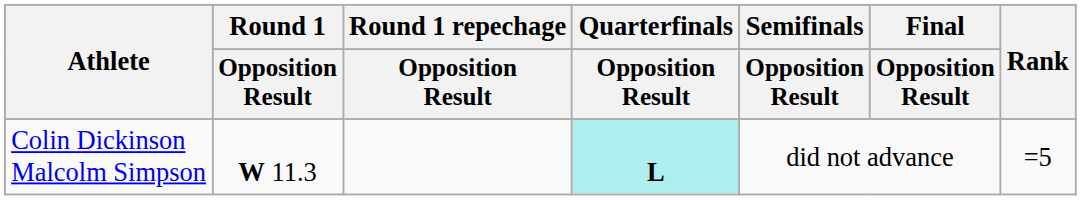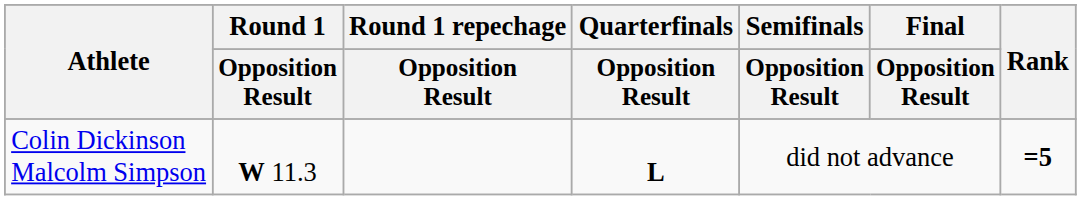(656, 172) paleturquoise background -> (656, 172) no background
(1038, 156) normal -> (1038, 156) bold
